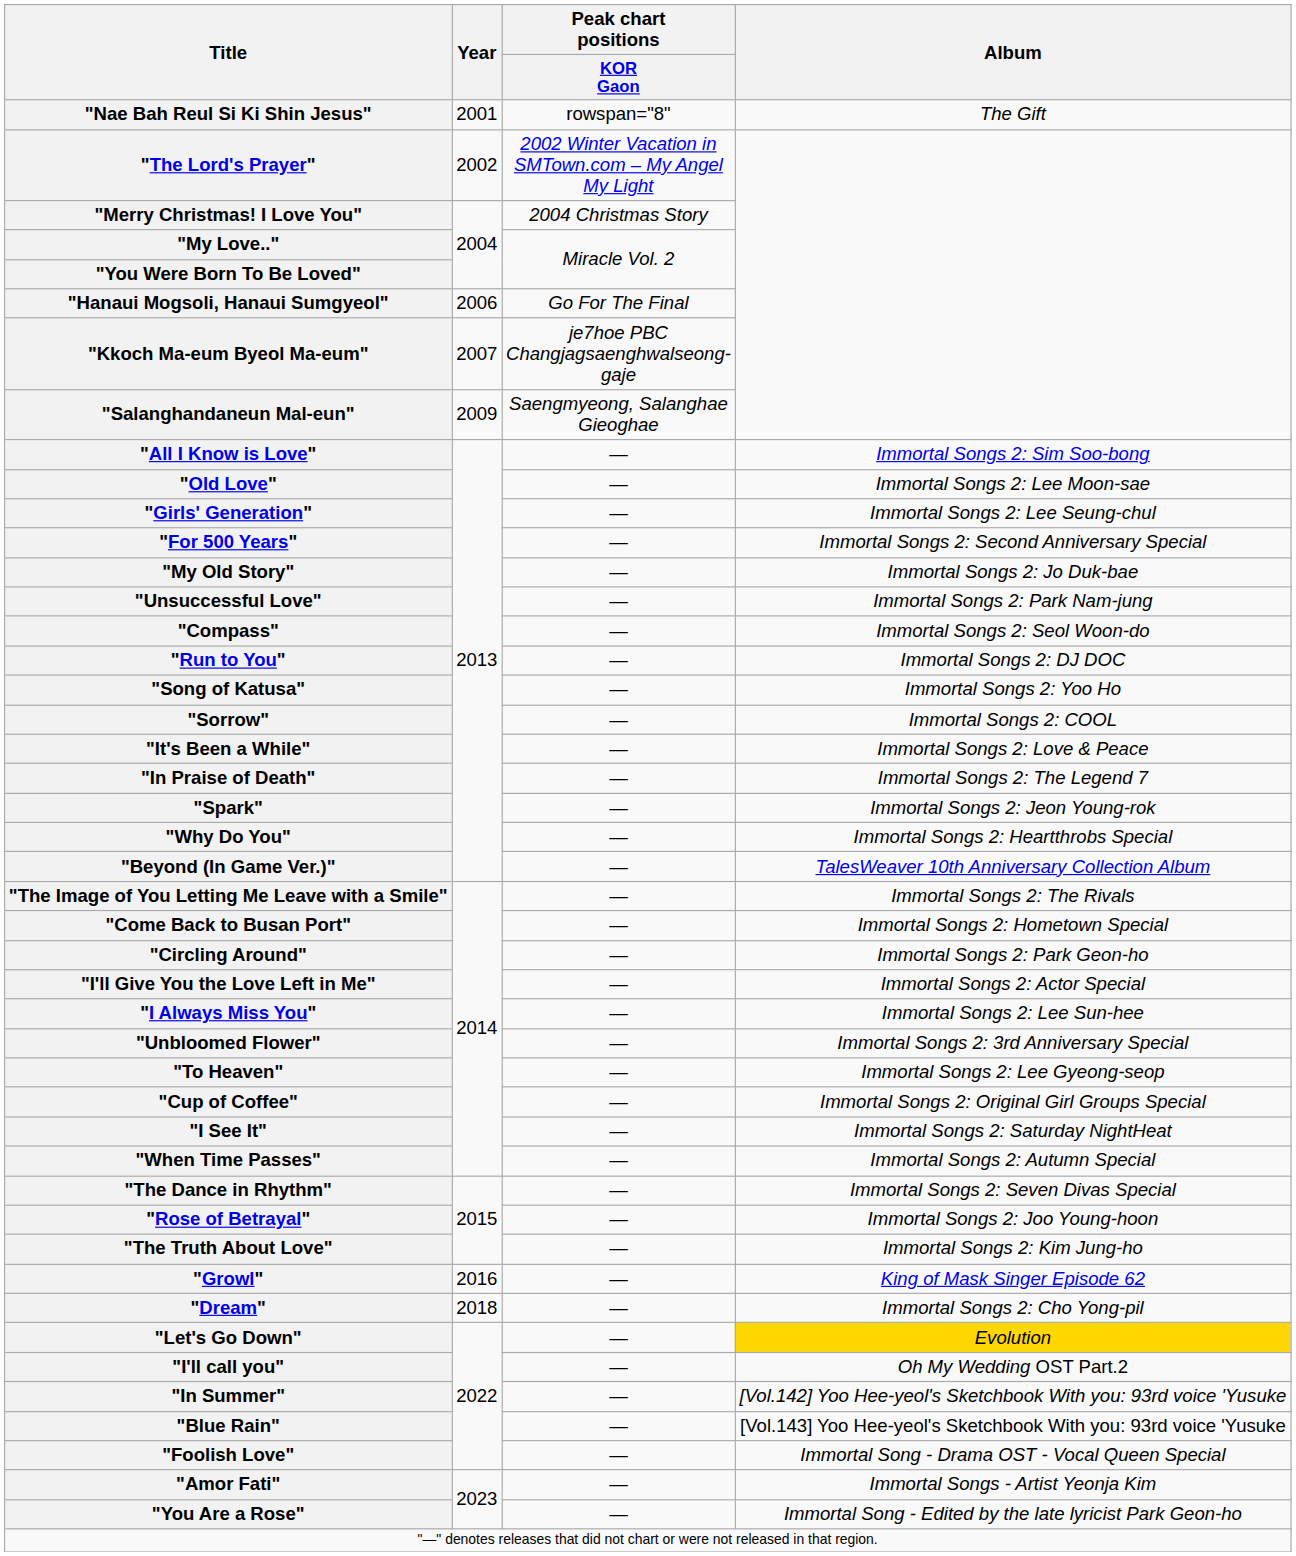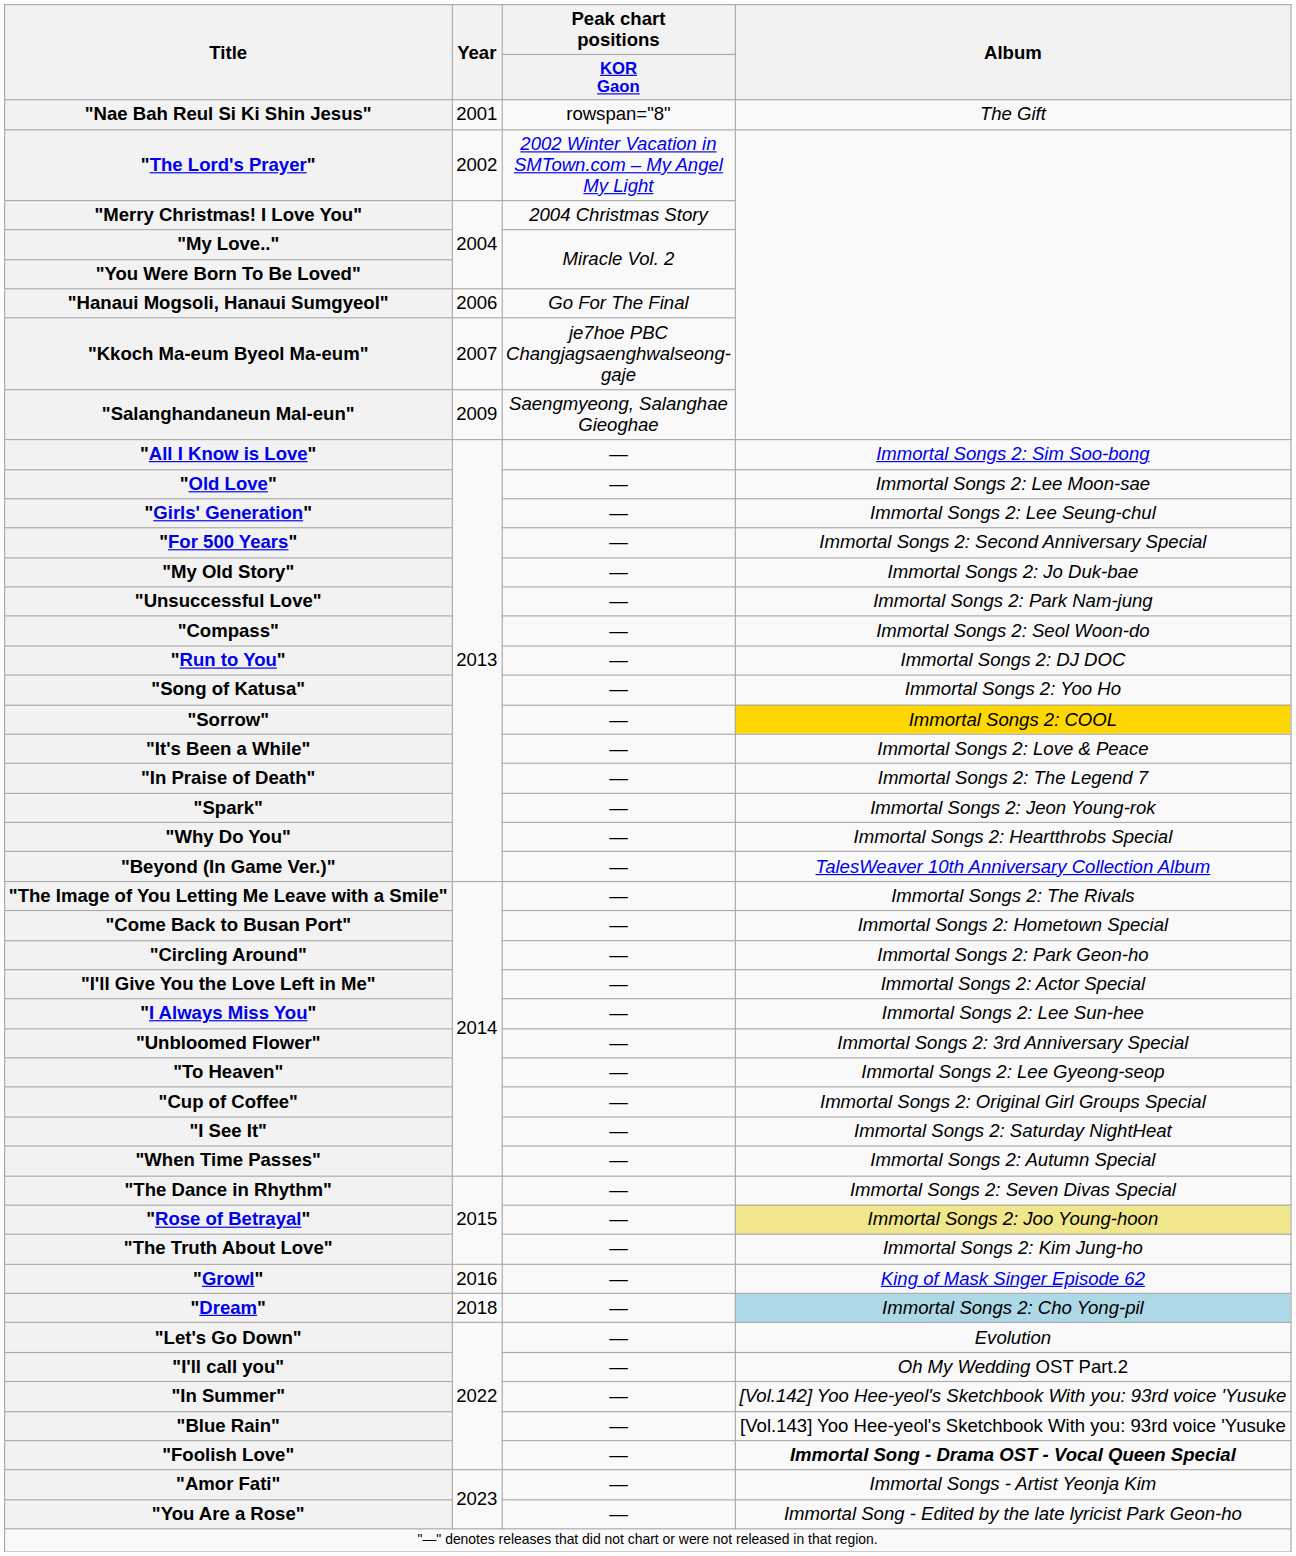(1013, 719) no background -> (1013, 719) gold background
(1013, 1219) no background -> (1013, 1219) khaki background
(1013, 1307) no background -> (1013, 1307) lightblue background
(1013, 1337) gold background -> (1013, 1337) no background
(1013, 1455) normal -> (1013, 1455) bold
